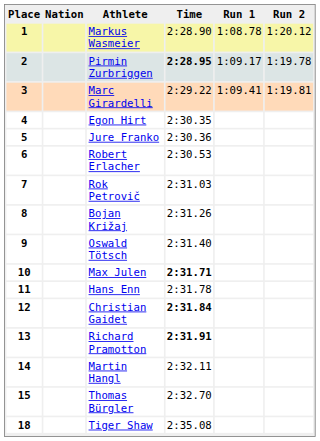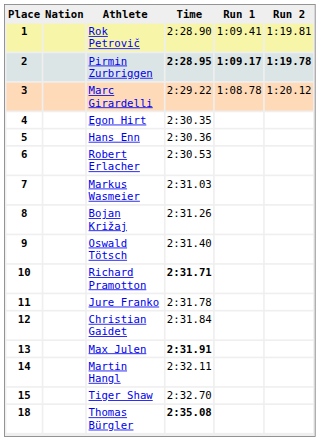(114, 38) Markus Wasmeier -> (114, 38) Rok Petrovič
(239, 31) 1:08.78 -> (239, 31) 1:09.41
(289, 31) 1:20.12 -> (289, 31) 1:19.81
(239, 61) normal -> (239, 61) bold
(289, 61) normal -> (289, 61) bold
(239, 91) 1:09.41 -> (239, 91) 1:08.78
(289, 91) 1:19.81 -> (289, 91) 1:20.12
(124, 137) Jure Franko -> (114, 137) Hans Enn
(114, 190) Rok Petrovič -> (114, 190) Markus Wasmeier
(117, 273) Max Julen -> (117, 279) Richard Pramotton
(114, 290) Hans Enn -> (124, 302) Jure Franko
(189, 307) bold -> (189, 319) normal
(117, 343) Richard Pramotton -> (117, 349) Max Julen
(111, 402) Thomas Bürgler -> (121, 396) Tiger Shaw
(121, 425) Tiger Shaw -> (111, 419) Thomas Bürgler
(189, 425) normal -> (189, 413) bold
